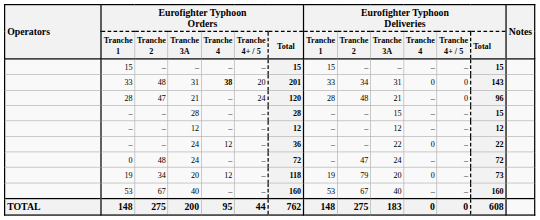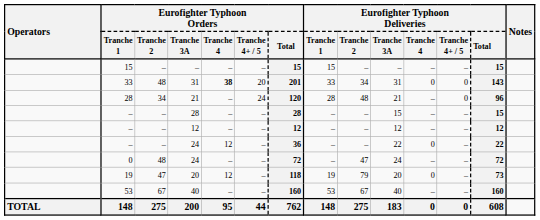(162, 98) 47 -> (162, 98) 34
(162, 175) 34 -> (162, 175) 47
